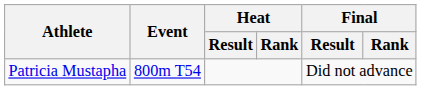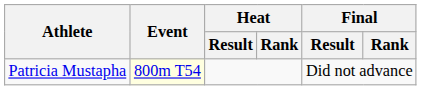(167, 71) no background -> (167, 71) lightyellow background
